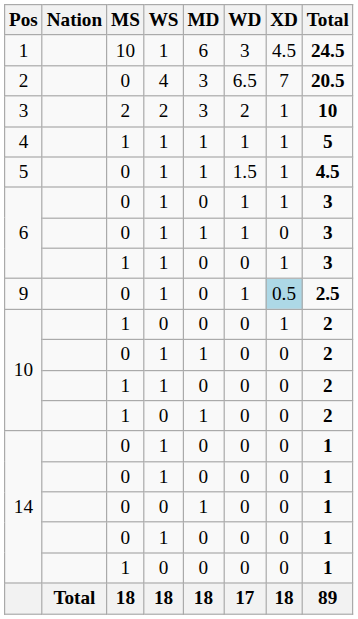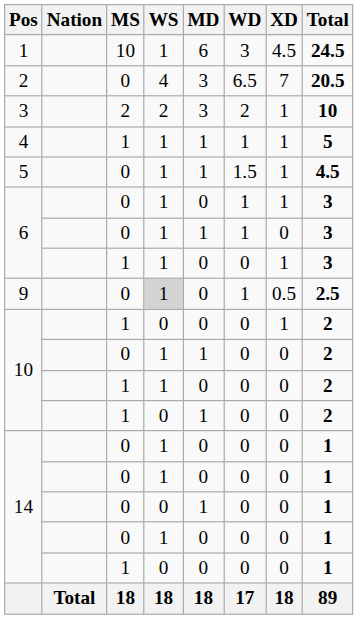(164, 293) no background -> (164, 293) lightgrey background
(284, 293) lightblue background -> (284, 293) no background
